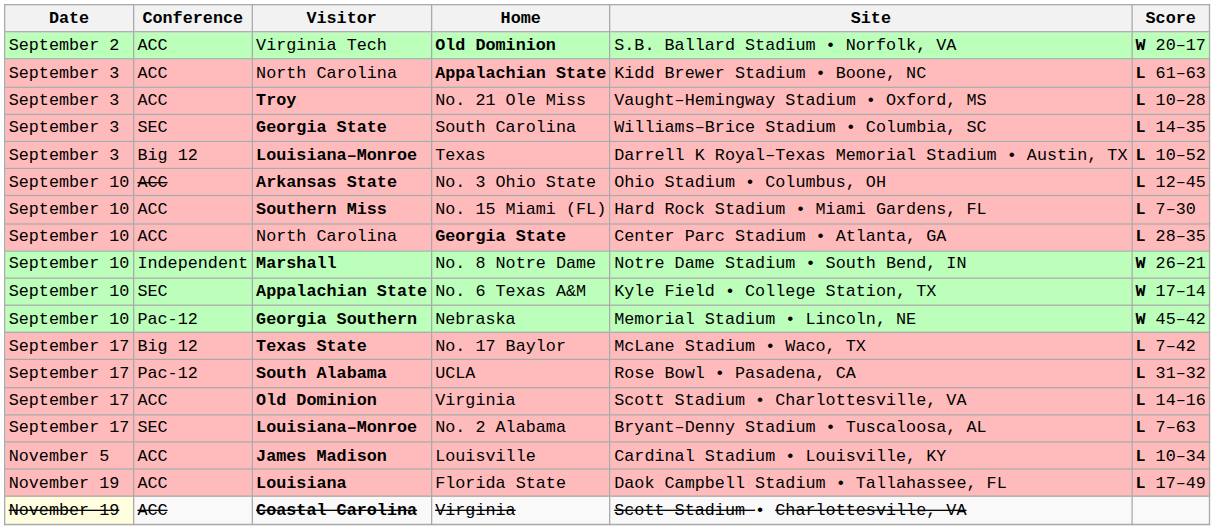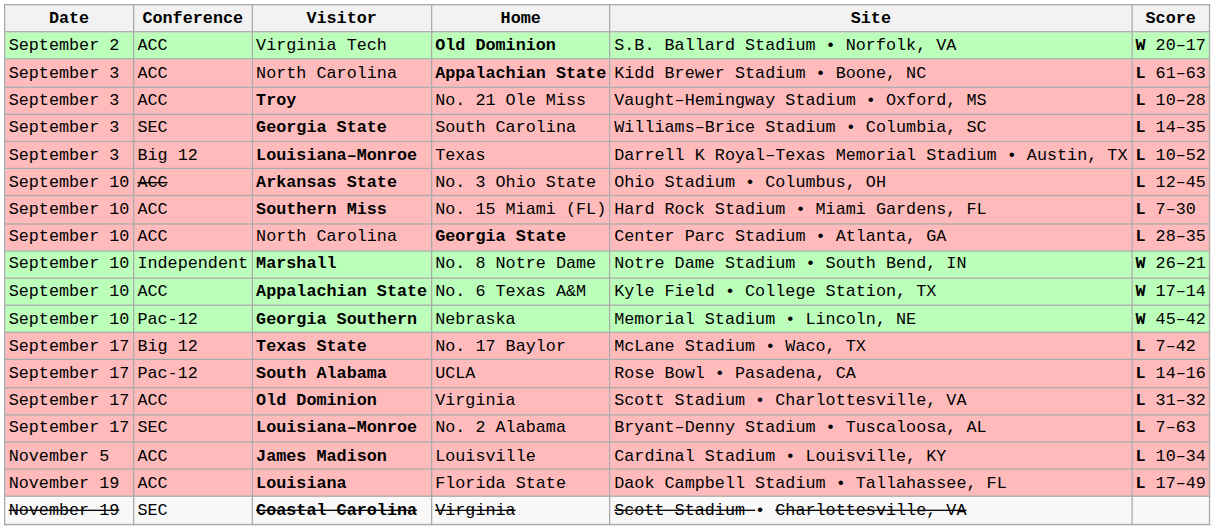(152, 292) SEC -> (152, 292) ACC
(1171, 374) L 31–32 -> (1171, 374) L 14–16
(1171, 401) L 14–16 -> (1171, 401) L 31–32
(64, 510) lightyellow background -> (64, 510) no background
(152, 510) ACC -> (152, 510) SEC
